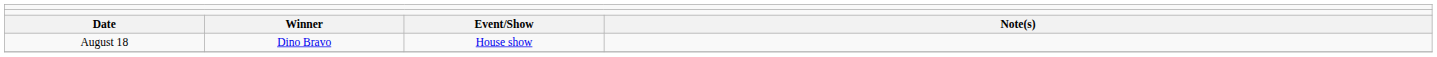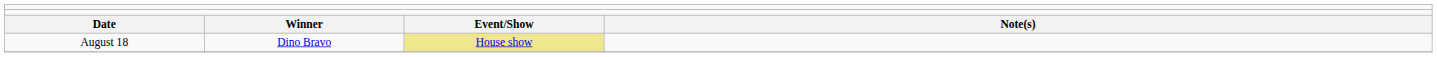(504, 42) no background -> (504, 42) khaki background
